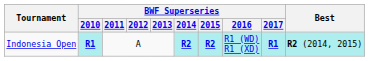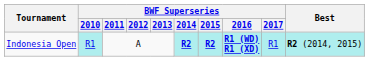(90, 44) bold -> (90, 44) normal
(242, 44) normal -> (242, 44) bold
(273, 44) bold -> (273, 44) normal
